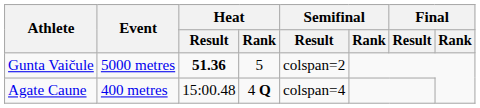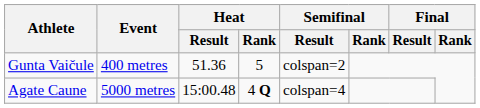(138, 65) 5000 metres -> (134, 65) 400 metres
(209, 65) bold -> (209, 65) normal
(134, 90) 400 metres -> (138, 90) 5000 metres
